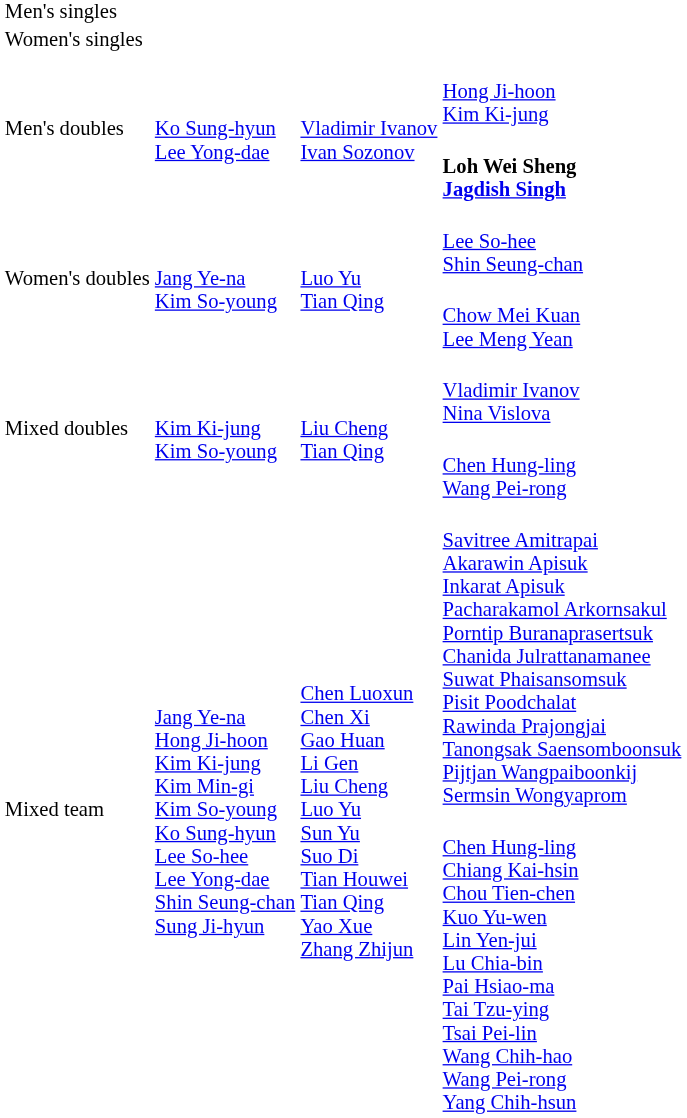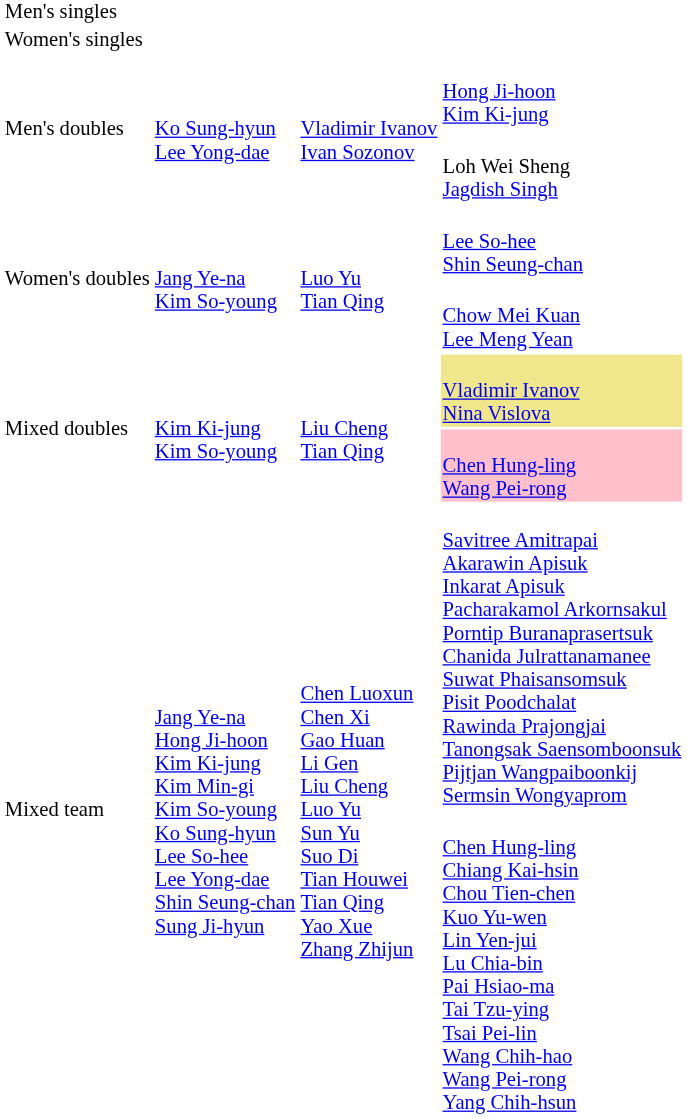(510, 177) bold -> (506, 177) normal
(511, 402) no background -> (511, 402) khaki background
(509, 477) no background -> (509, 477) pink background
